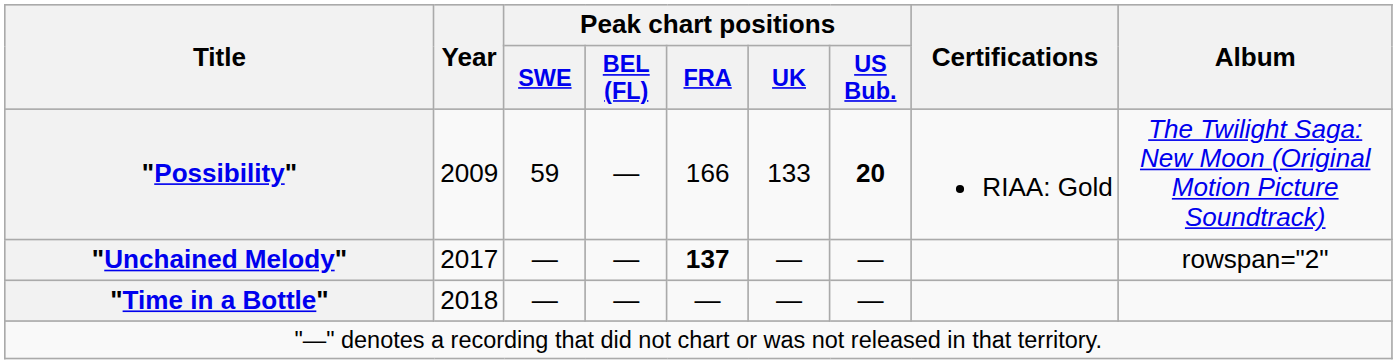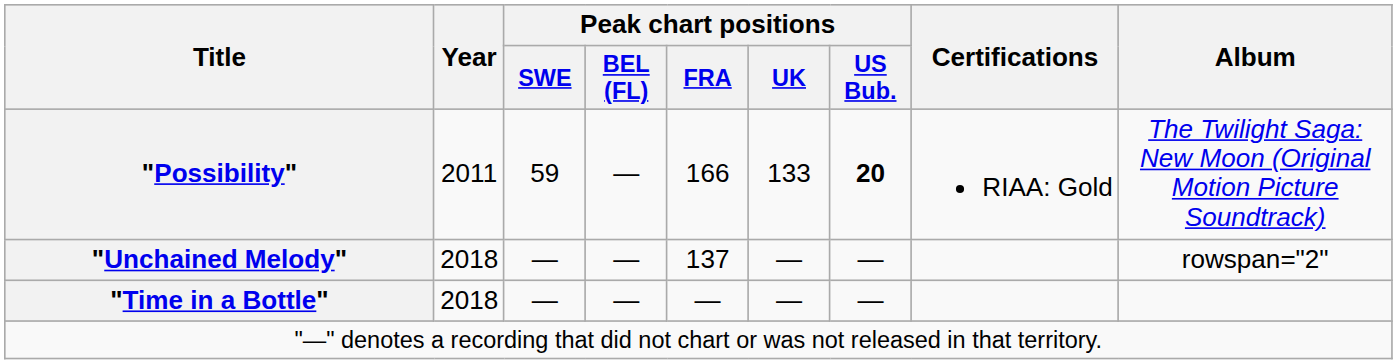(469, 173) 2009 -> (469, 173) 2011
(469, 259) 2017 -> (469, 259) 2018
(708, 259) bold -> (708, 259) normal
